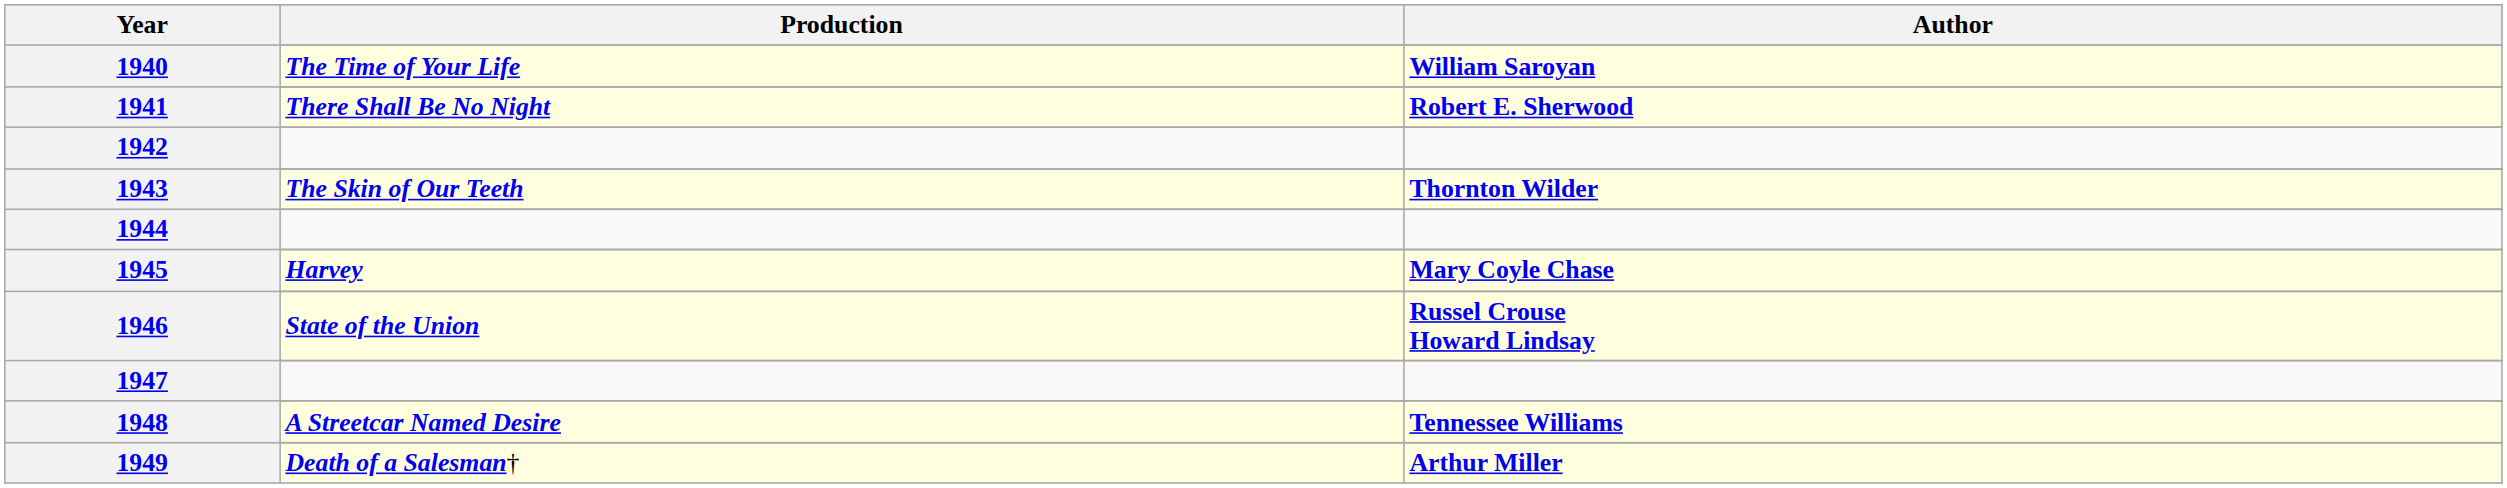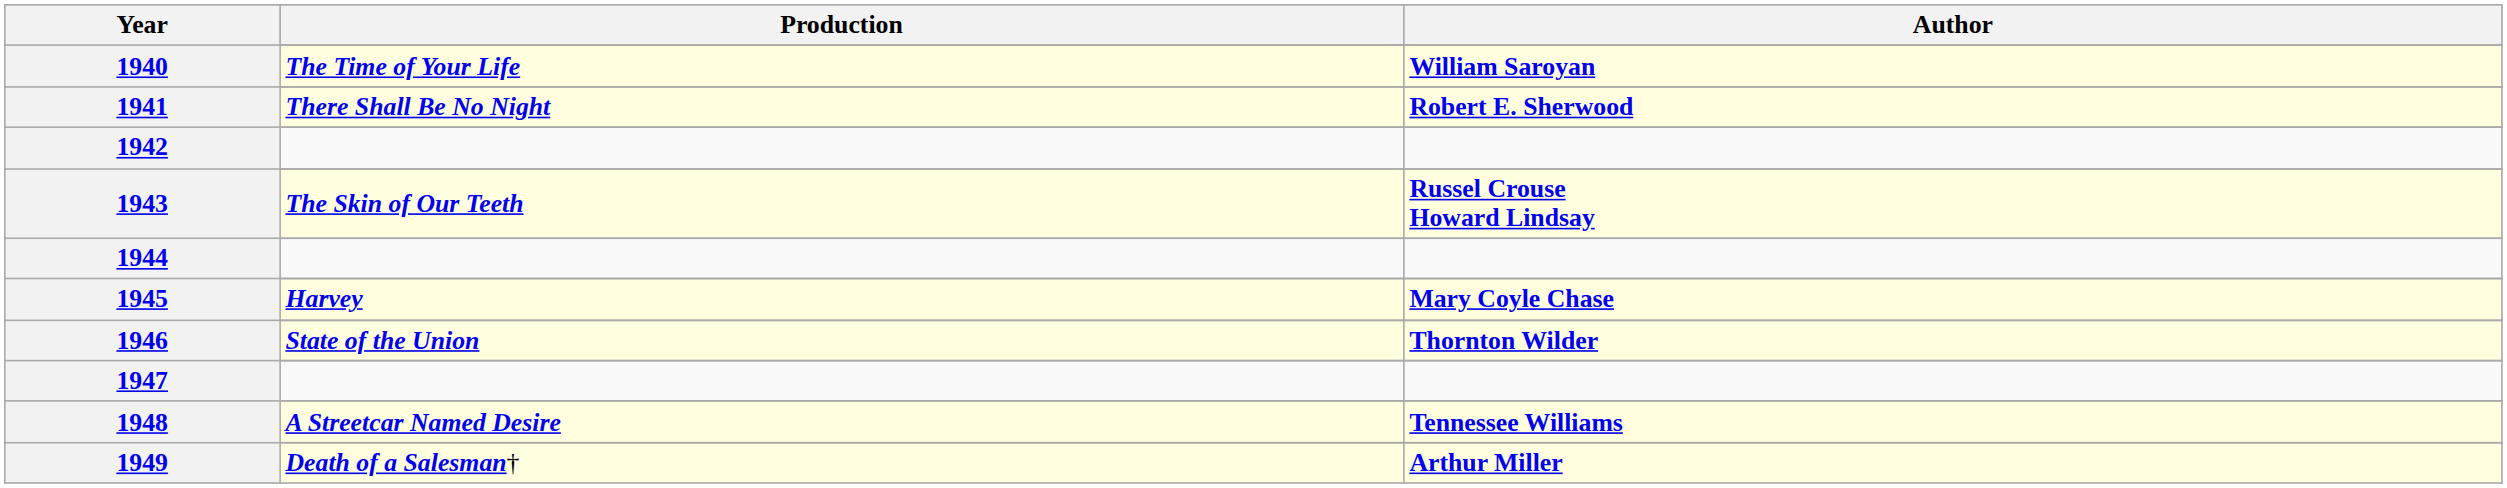(1504, 188) Thornton Wilder -> (1502, 202) Russel Crouse Howard Lindsay
(1502, 325) Russel Crouse Howard Lindsay -> (1504, 339) Thornton Wilder
